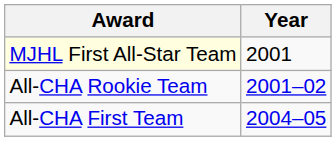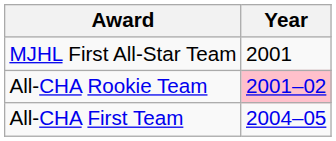(123, 53) lightyellow background -> (123, 53) no background
(286, 86) no background -> (286, 86) pink background
